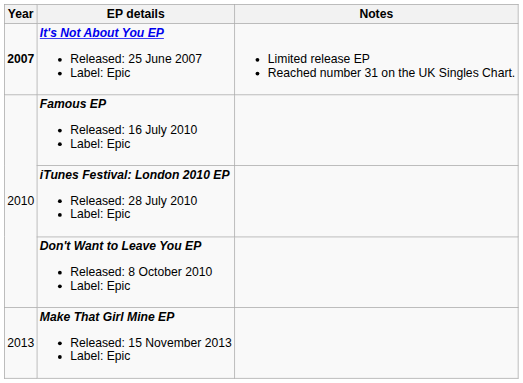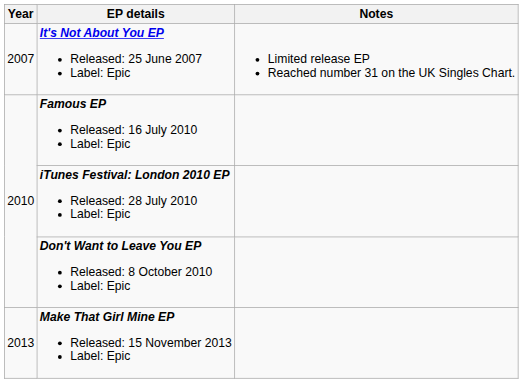(21, 59) bold -> (21, 59) normal
